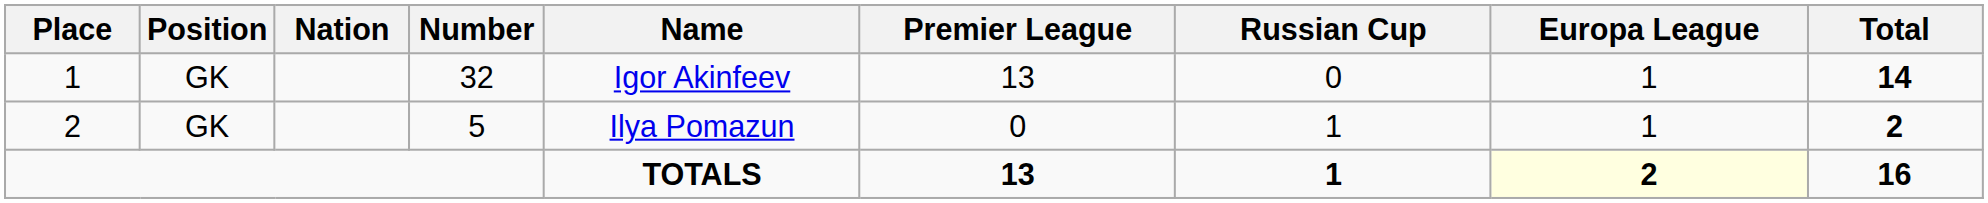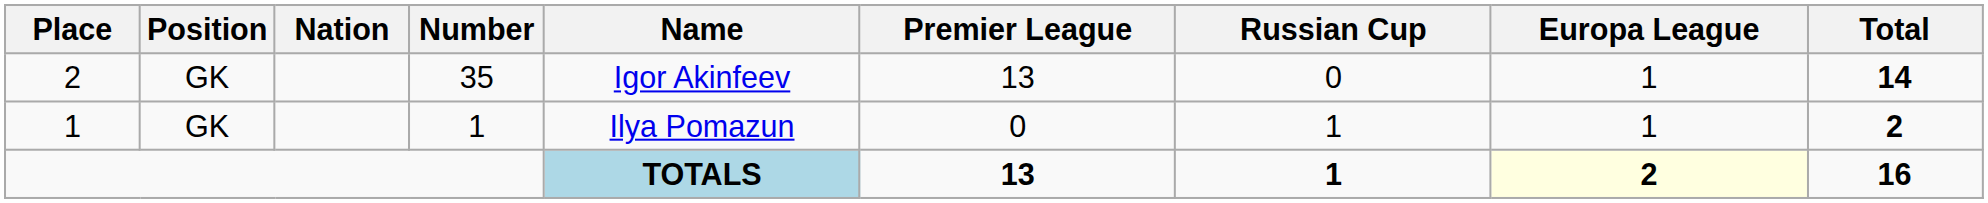(72, 78) 1 -> (72, 78) 2
(477, 78) 32 -> (477, 78) 35
(72, 126) 2 -> (72, 126) 1
(477, 126) 5 -> (477, 126) 1
(702, 174) no background -> (702, 174) lightblue background
